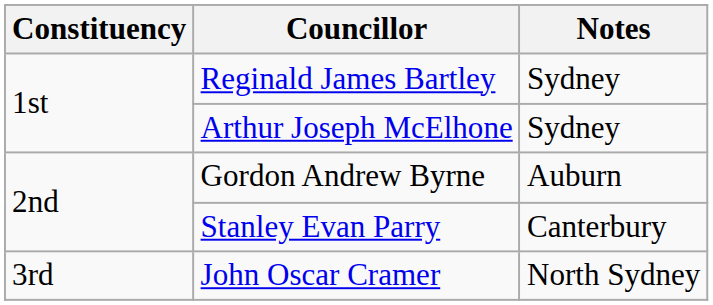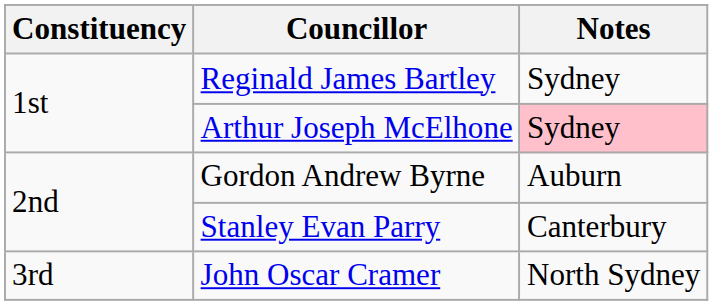(574, 127) no background -> (574, 127) pink background
